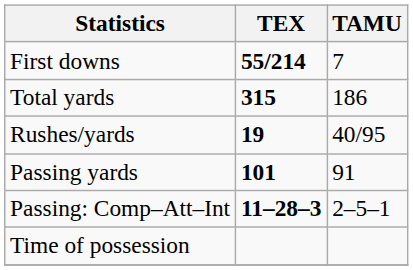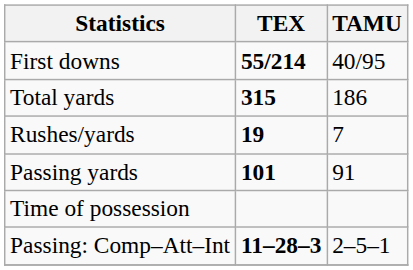(338, 60) 7 -> (359, 60) 40/95
(359, 134) 40/95 -> (338, 134) 7
rows swapped: (120, 208) <-> (100, 245)
